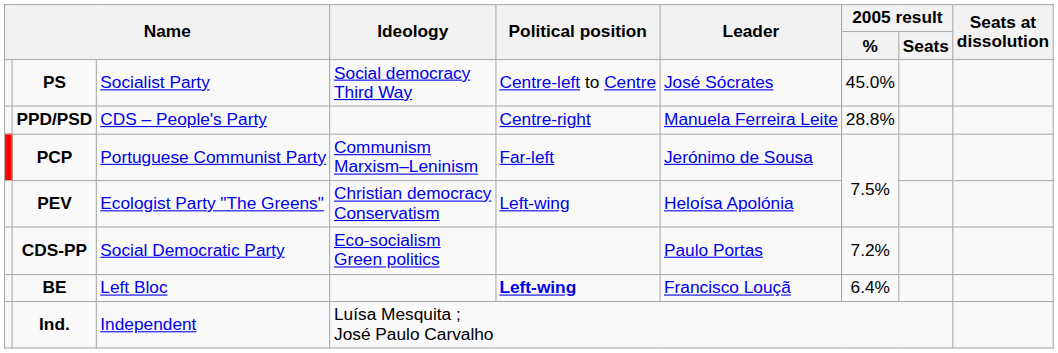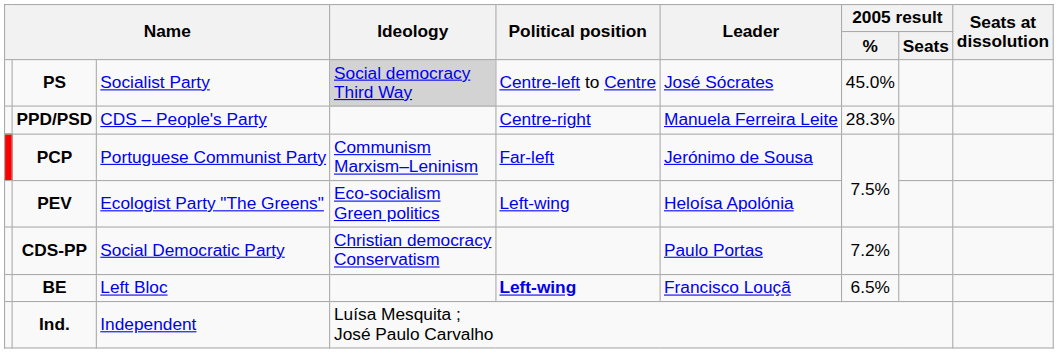(402, 82) no background -> (402, 82) lightgrey background
(870, 119) 28.8% -> (870, 119) 28.3%
(413, 203) Christian democracy Conservatism -> (387, 203) Eco-socialism Green politics
(387, 250) Eco-socialism Green politics -> (413, 250) Christian democracy Conservatism
(870, 287) 6.4% -> (870, 287) 6.5%
